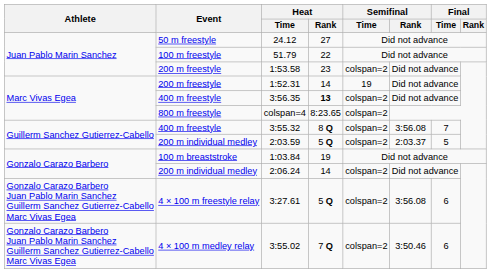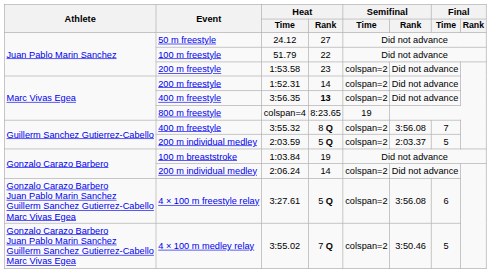(366, 84) 19 -> (366, 84) colspan=2
(366, 113) colspan=2 -> (366, 113) 19
(446, 247) 6 -> (446, 247) 5
